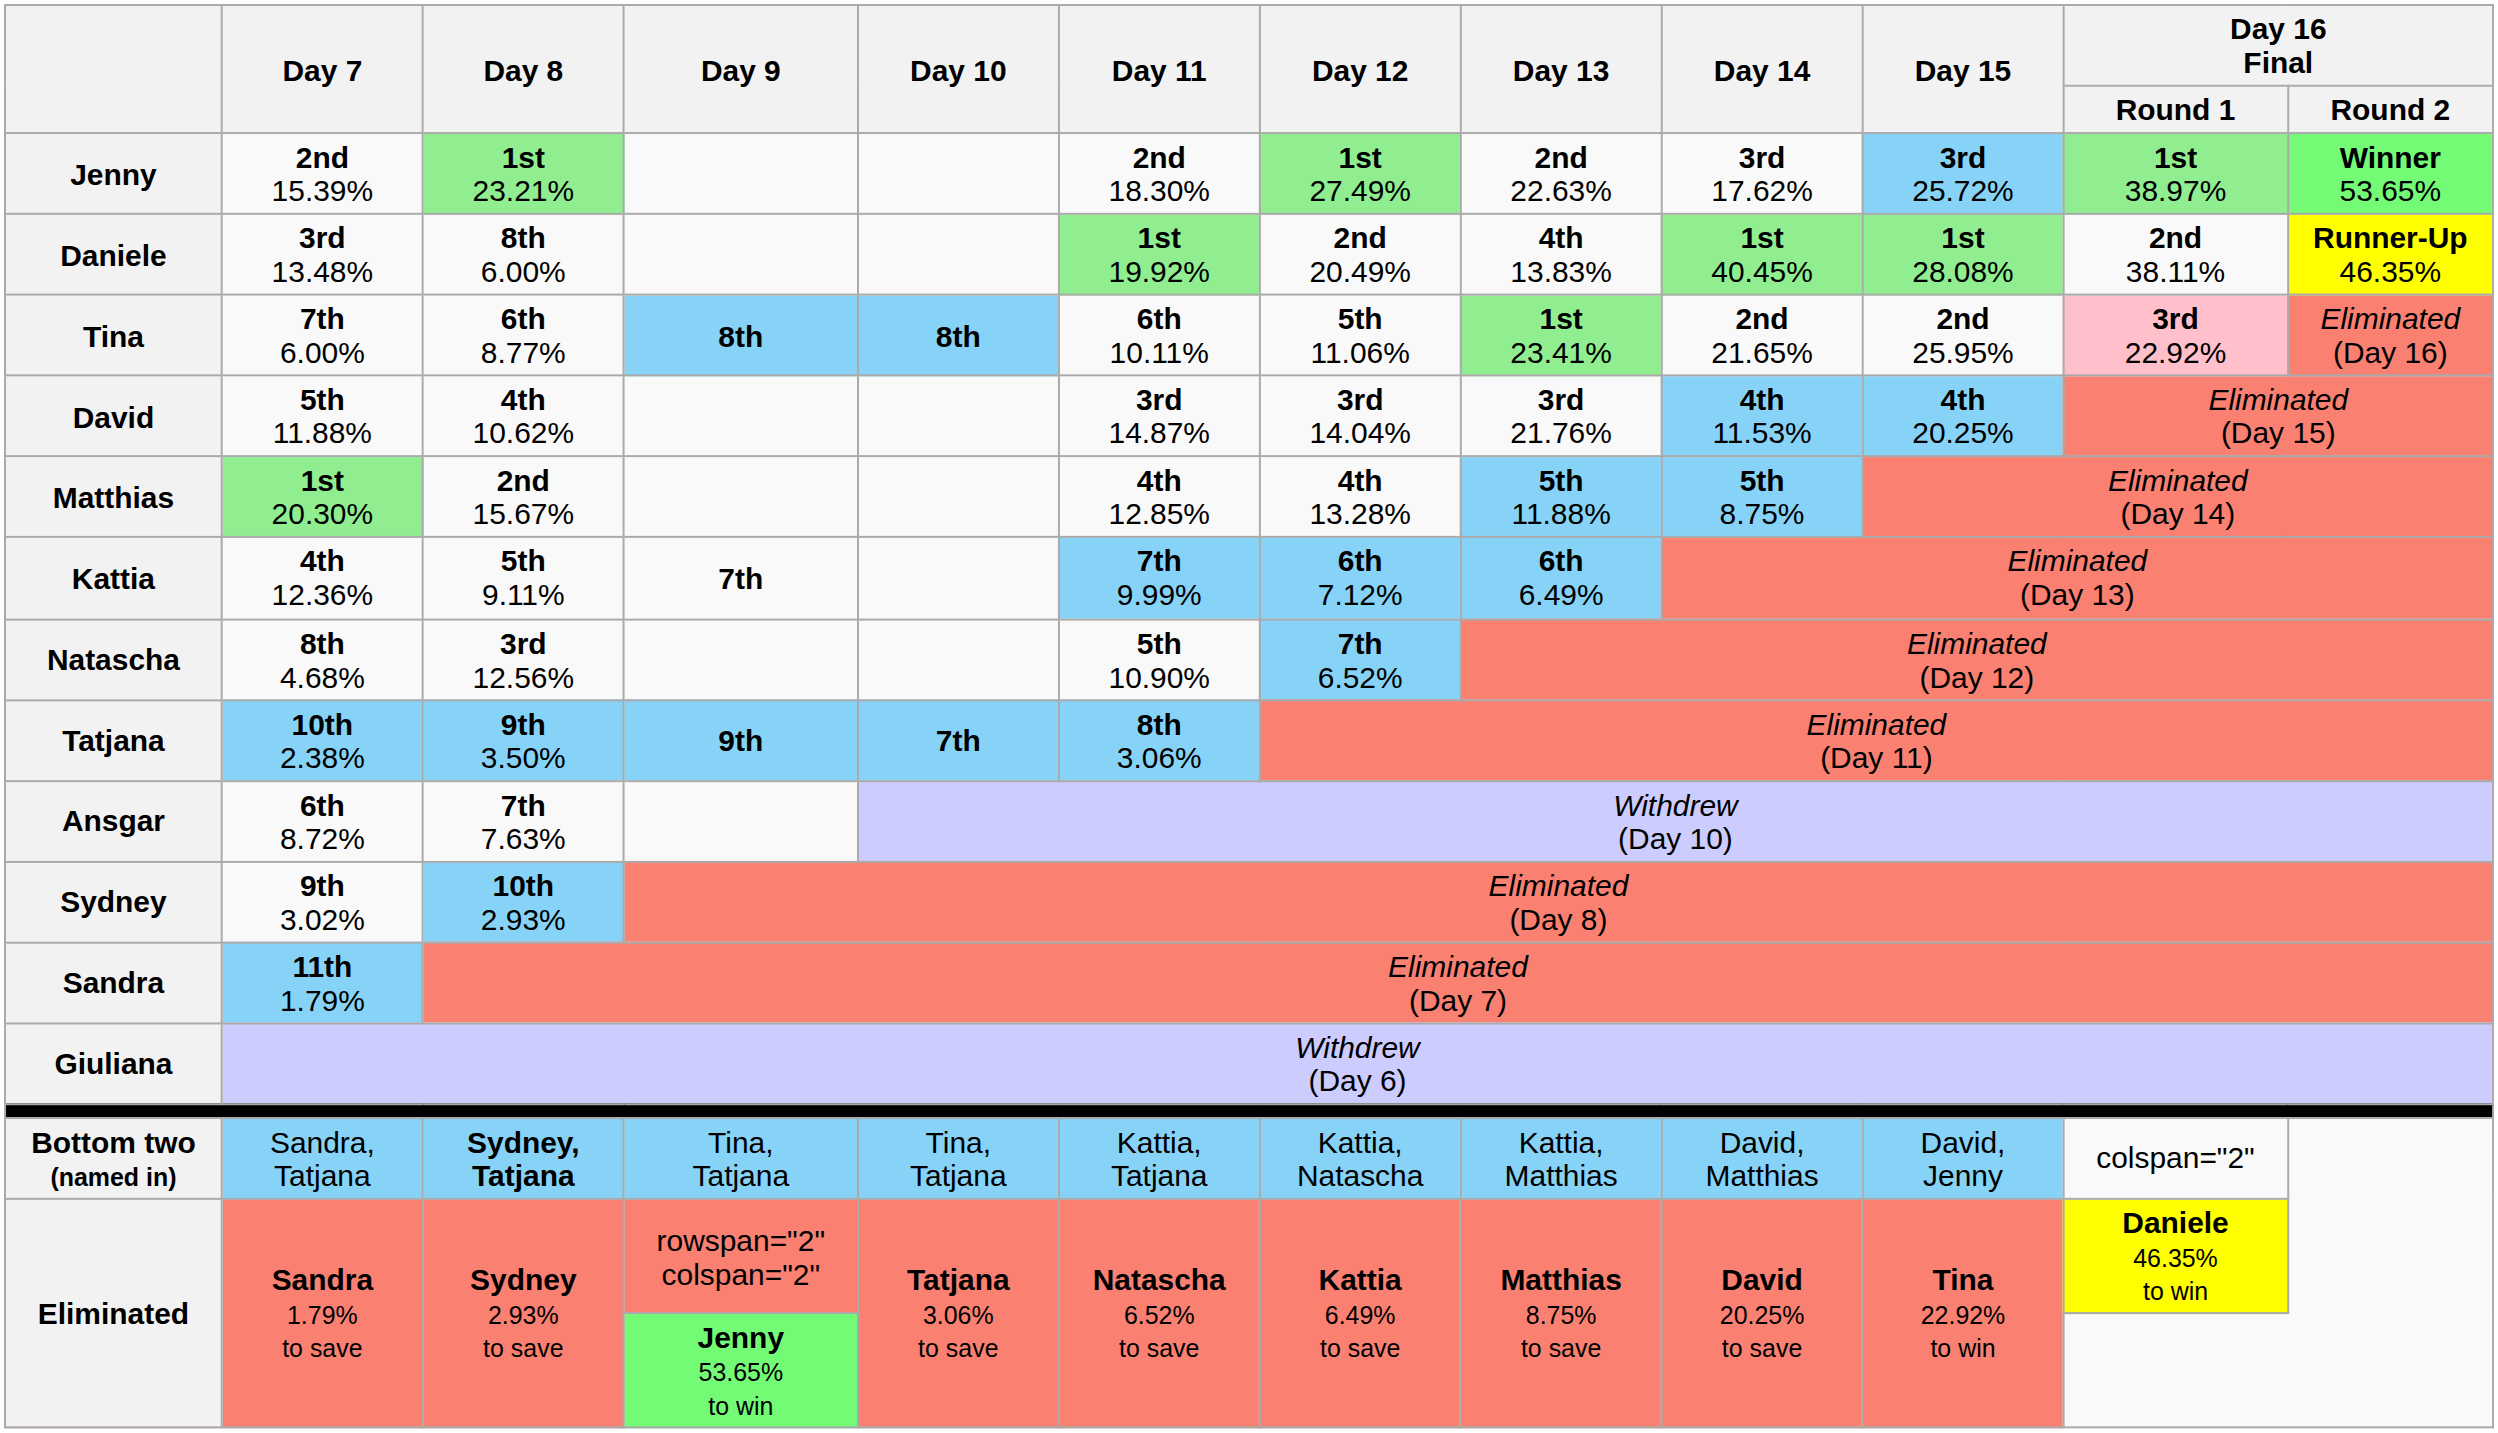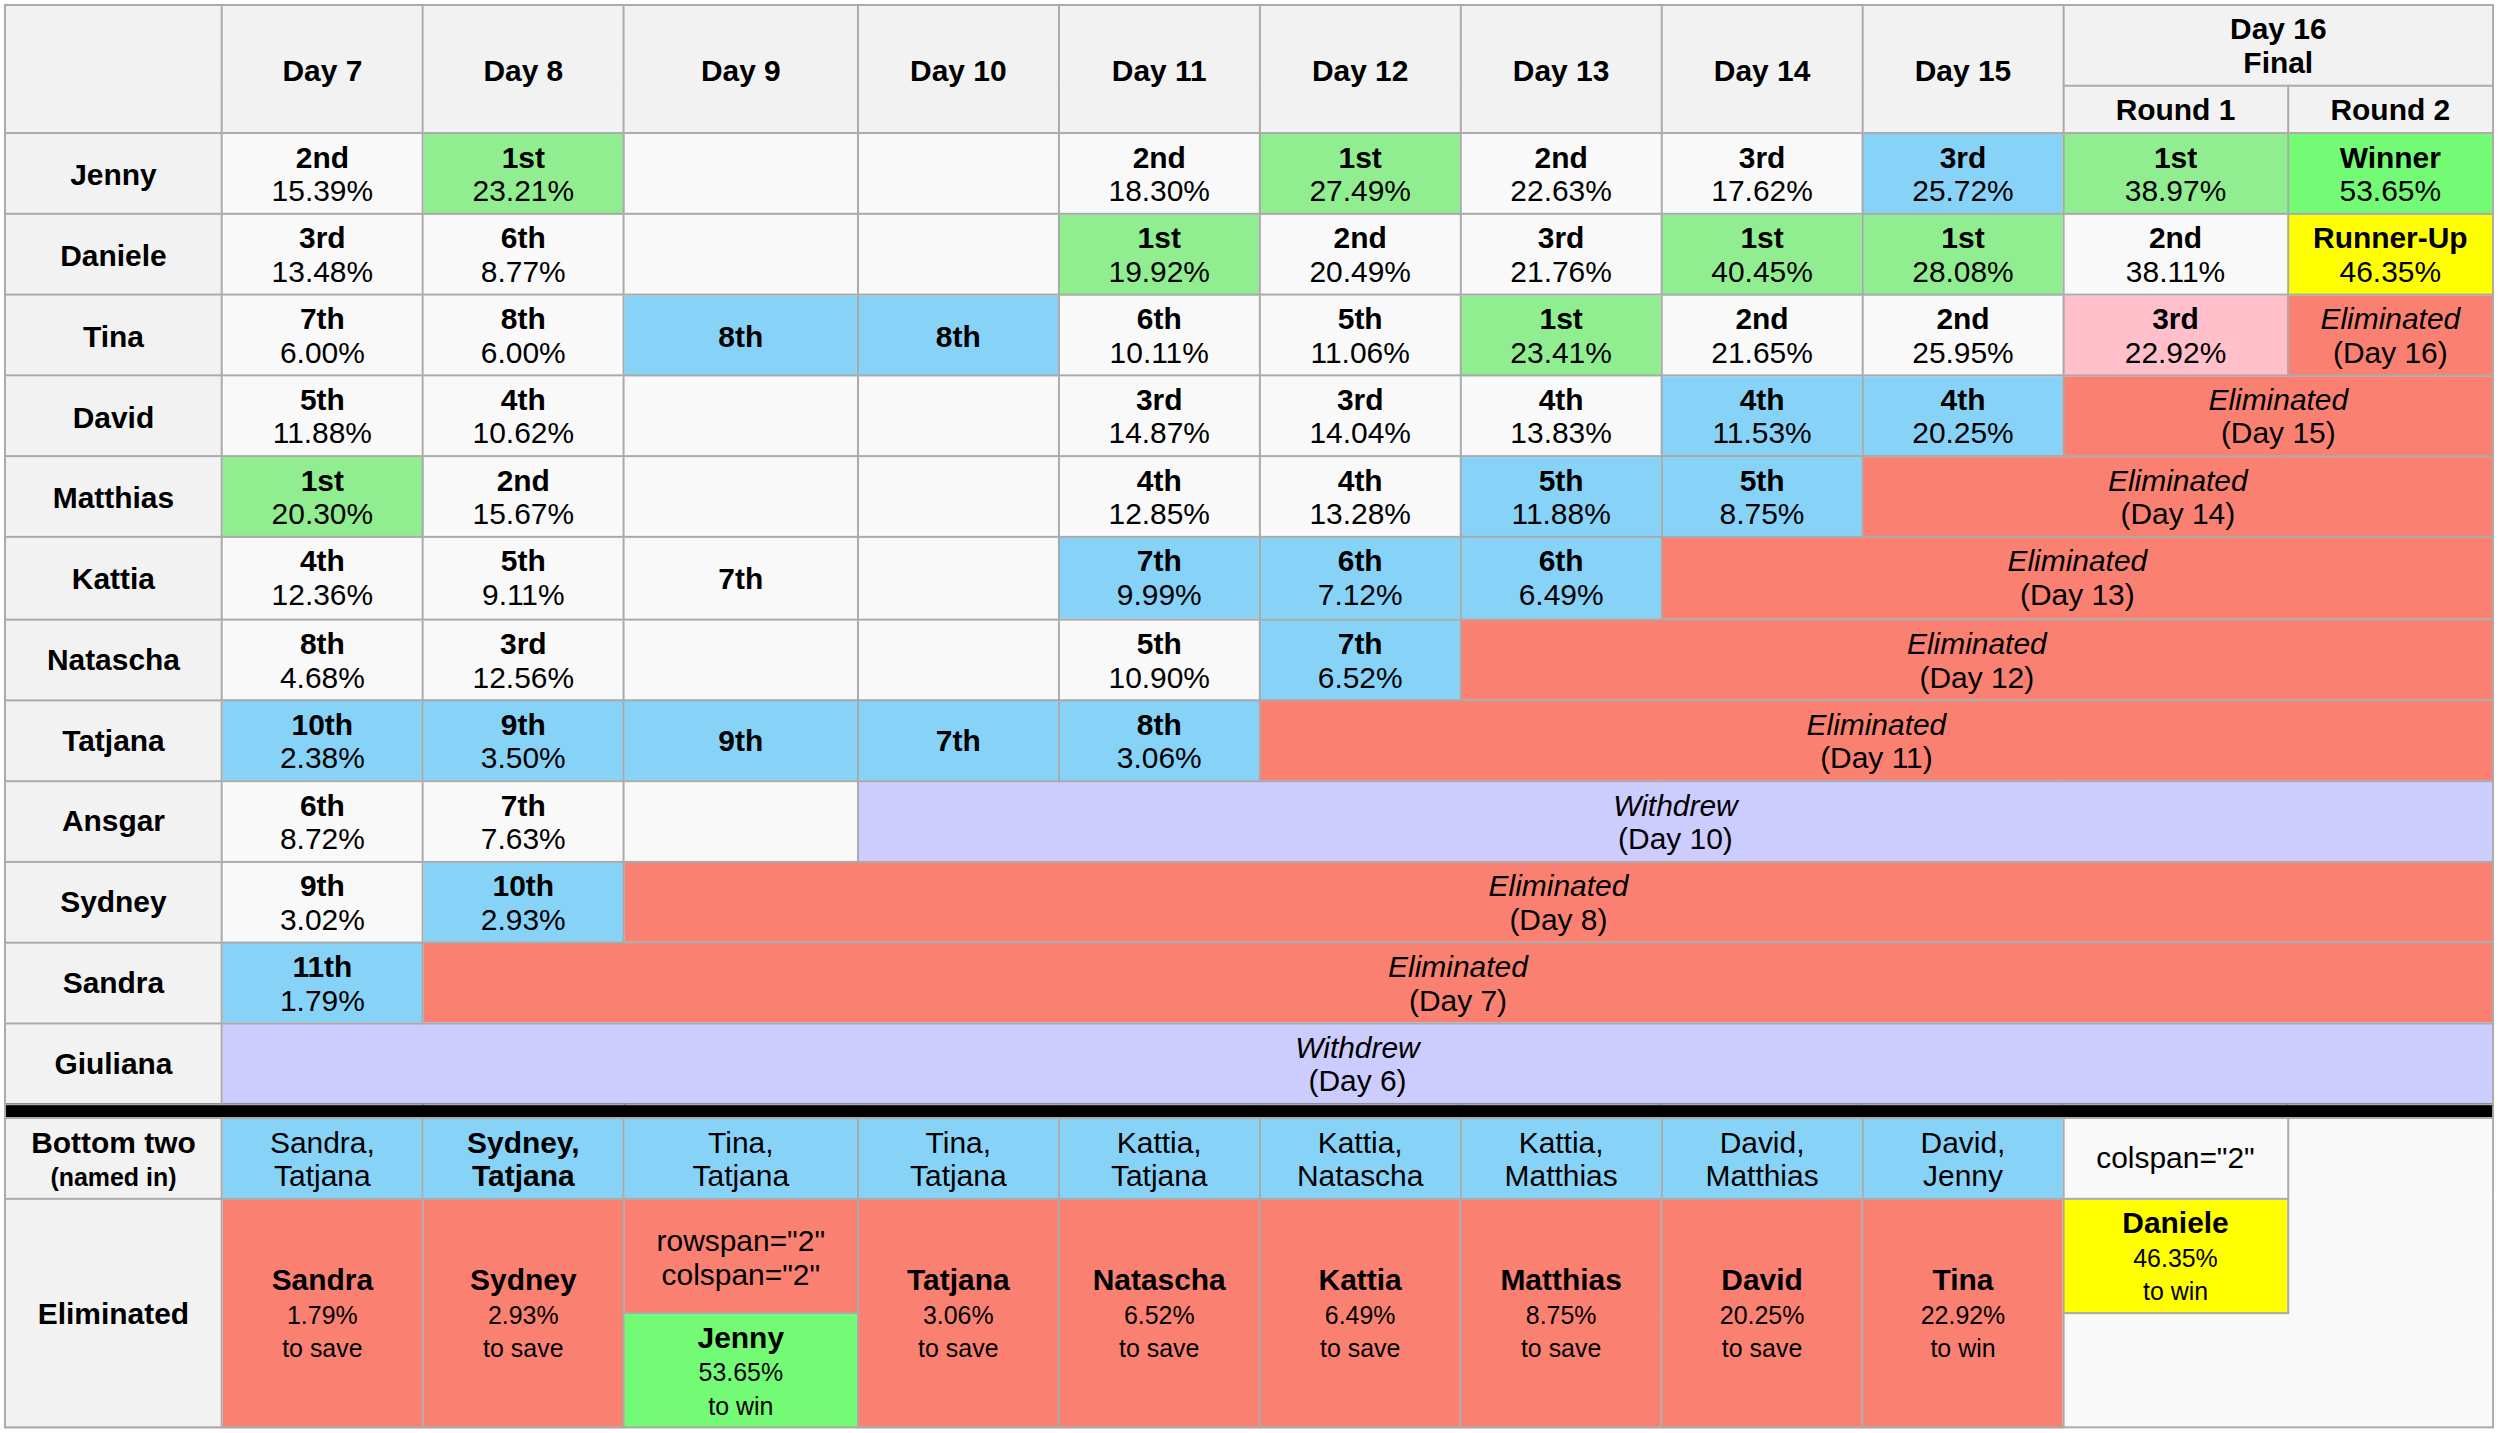(523, 255) 8th 6.00% -> (523, 255) 6th 8.77%
(1561, 255) 4th 13.83% -> (1561, 255) 3rd 21.76%
(523, 336) 6th 8.77% -> (523, 336) 8th 6.00%
(1561, 417) 3rd 21.76% -> (1561, 417) 4th 13.83%
